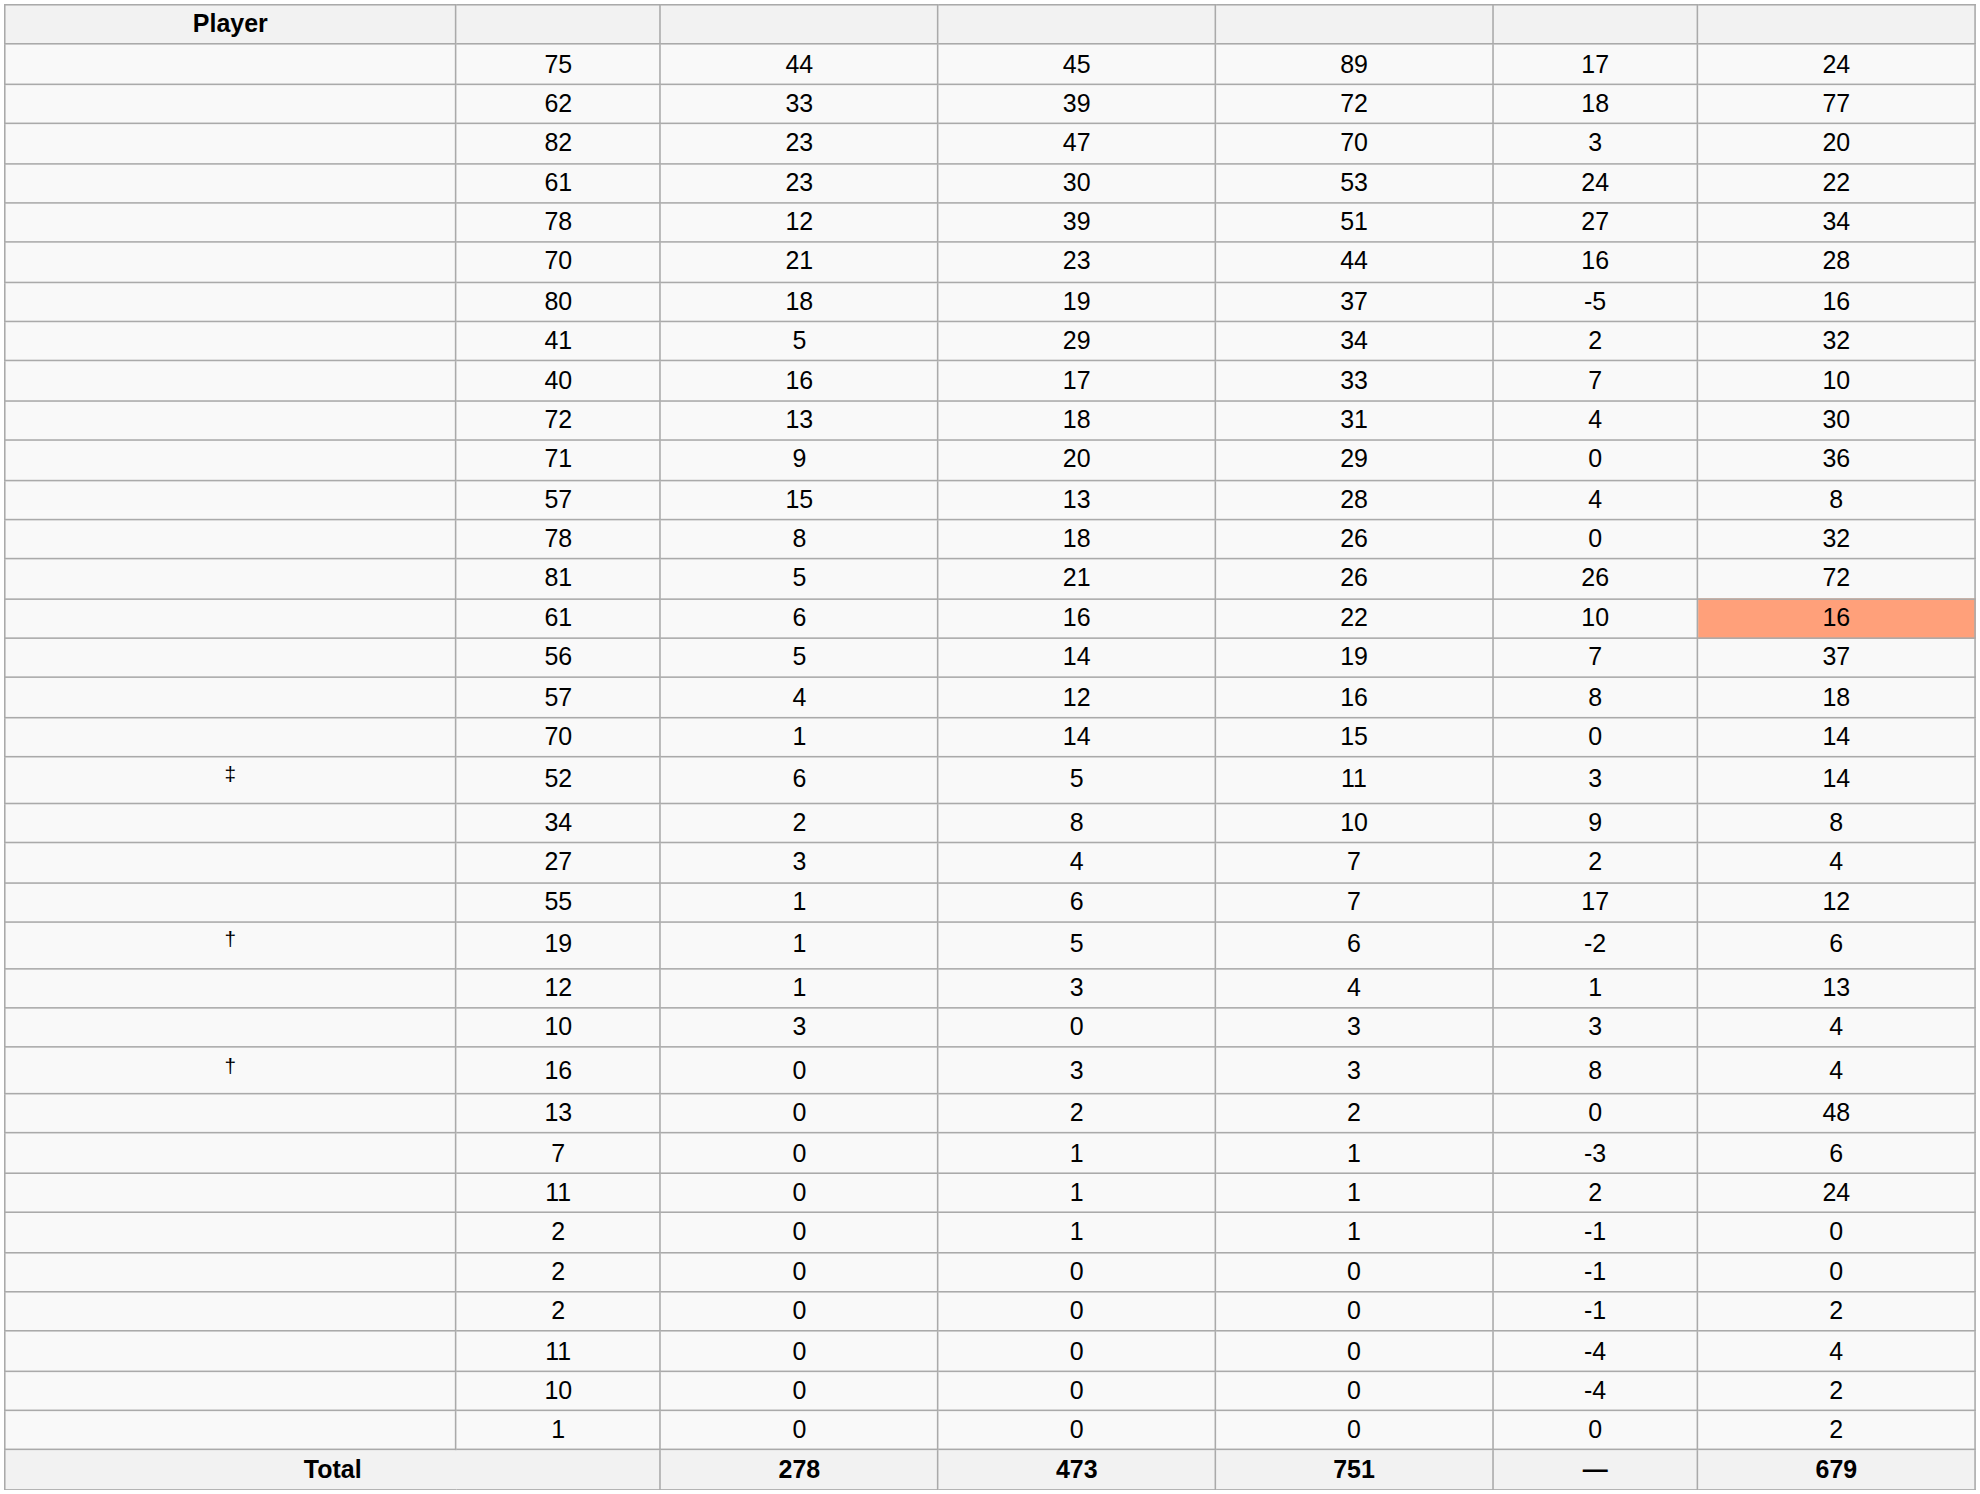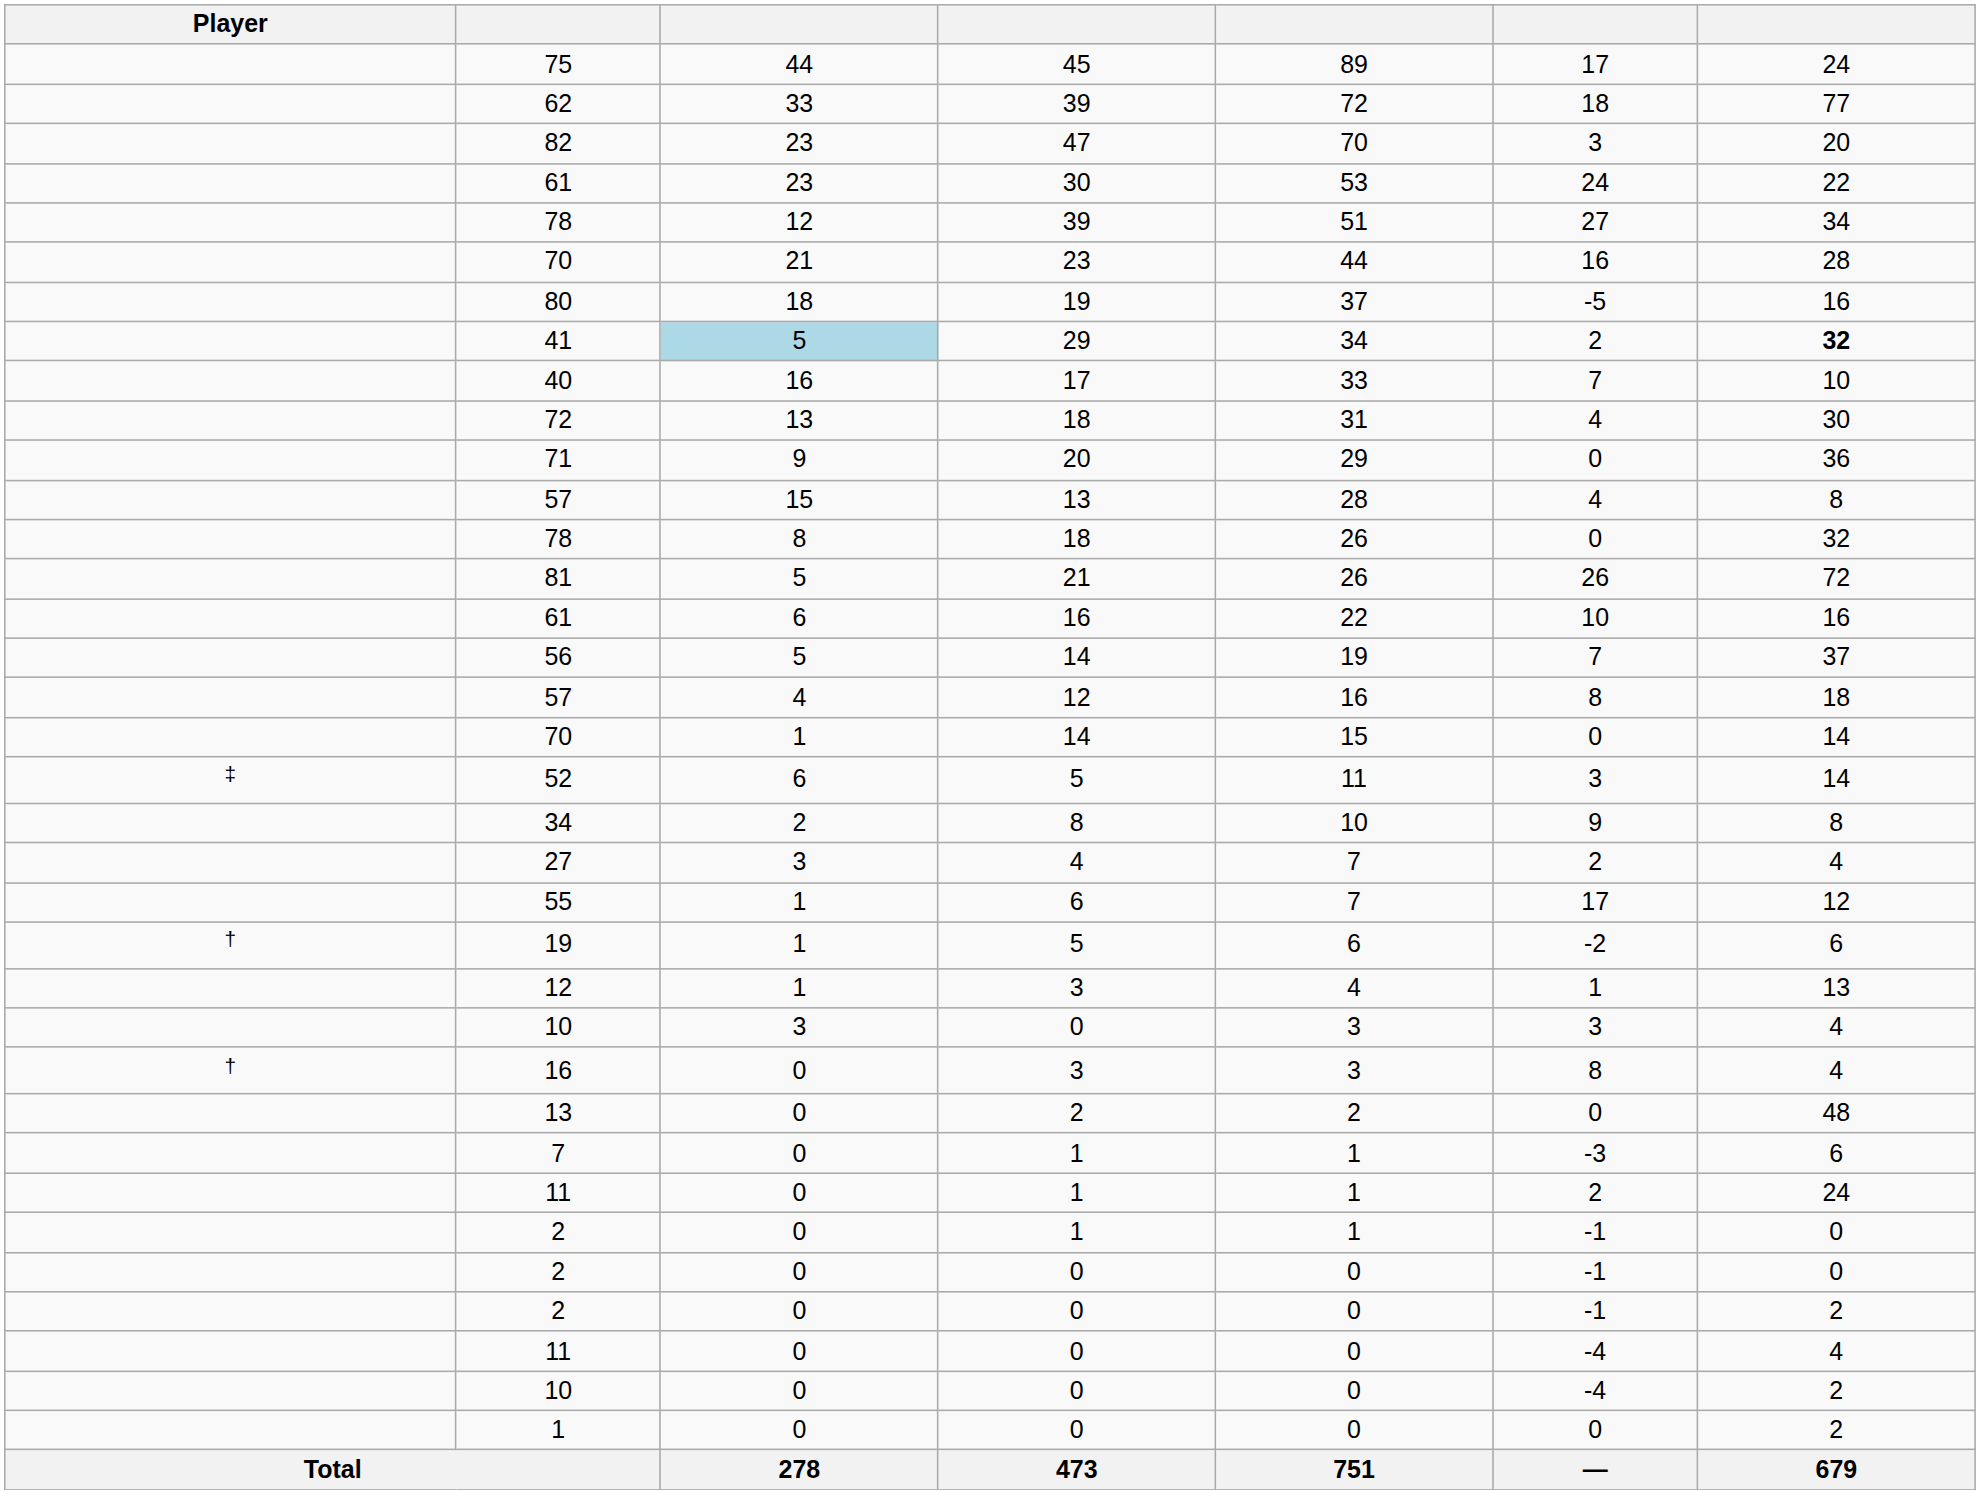(799, 340) no background -> (799, 340) lightblue background
(1836, 340) normal -> (1836, 340) bold
(1836, 618) lightsalmon background -> (1836, 618) no background
